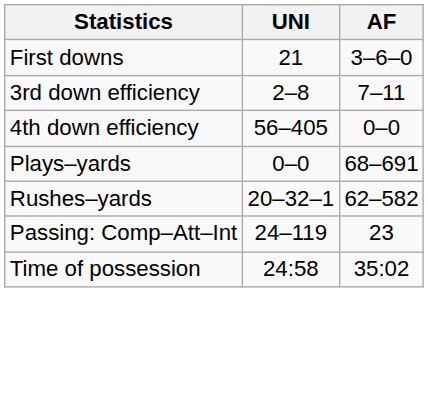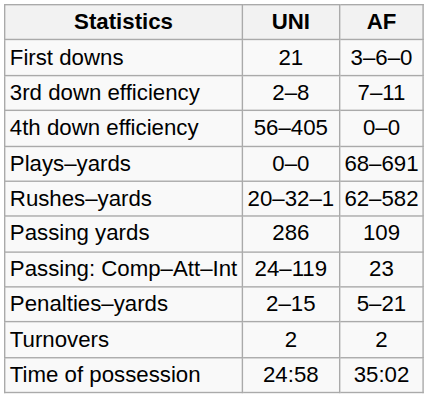+ row: (80, 233)
+ row: (89, 304)
+ row: (59, 339)
